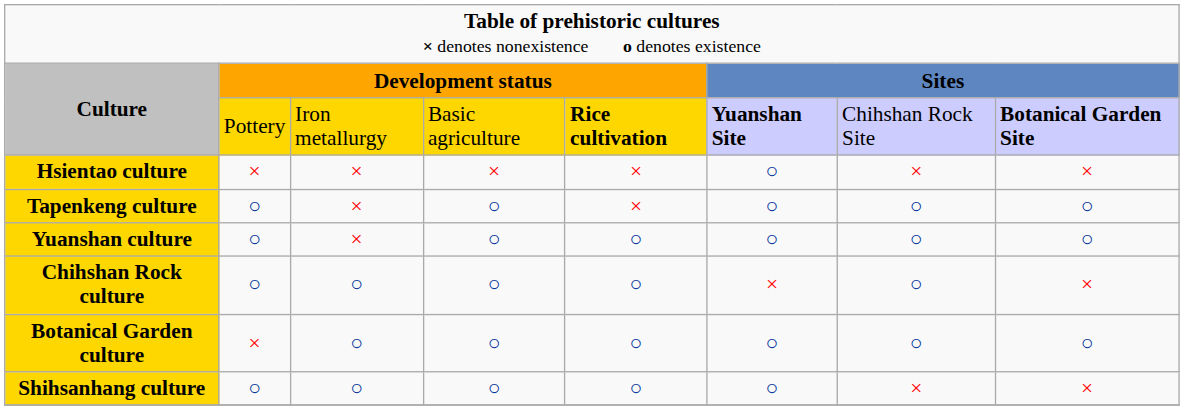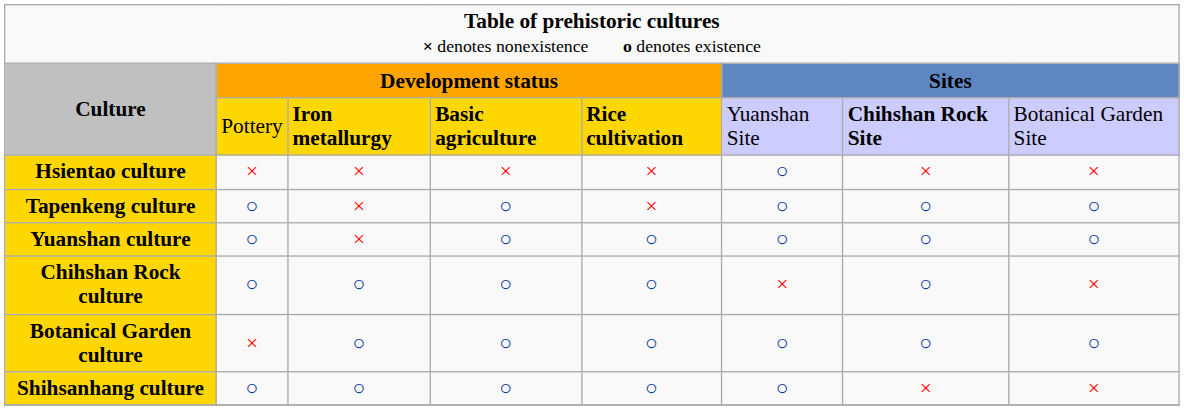(341, 126) normal -> (342, 126) bold
(474, 126) normal -> (486, 126) bold
(757, 126) bold -> (768, 126) normal
(907, 126) normal -> (918, 126) bold
(1081, 126) bold -> (1088, 126) normal
